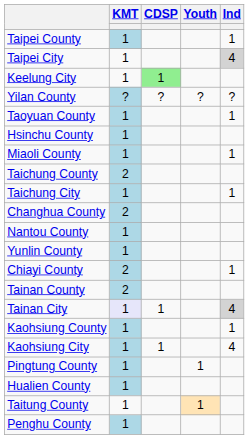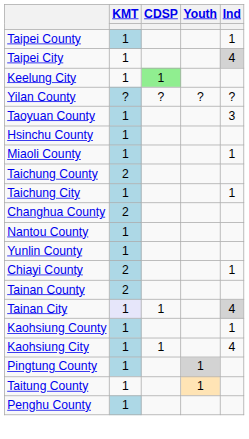(232, 116) 1 -> (232, 116) 3
(200, 366) no background -> (200, 366) lightgrey background
- row: (49, 386)
